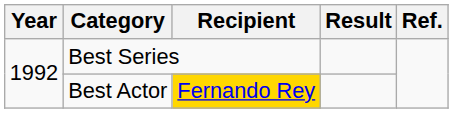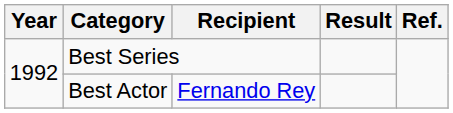(246, 90) gold background -> (246, 90) no background
